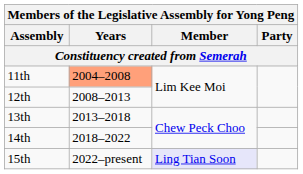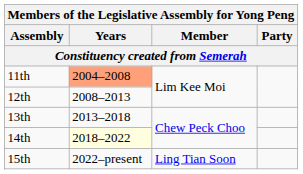(101, 138) no background -> (101, 138) lightyellow background
(195, 158) lavender background -> (195, 158) no background
